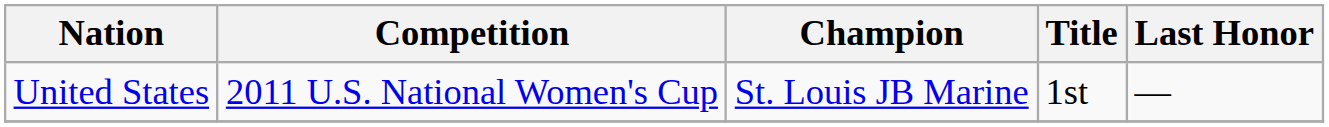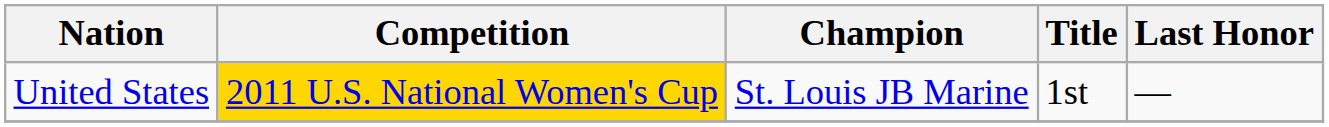(472, 91) no background -> (472, 91) gold background
